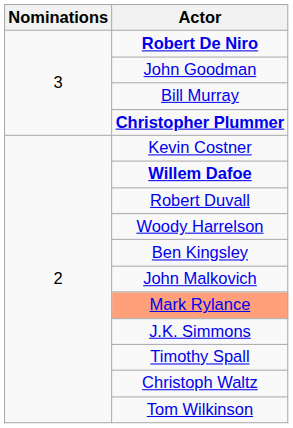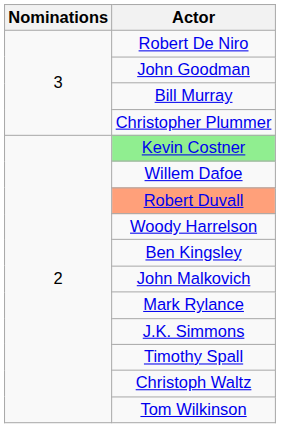(200, 43) bold -> (194, 43) normal
(200, 122) bold -> (194, 122) normal
(200, 148) no background -> (194, 148) lightgreen background
(200, 174) bold -> (194, 174) normal
(200, 200) no background -> (194, 200) lightsalmon background
(200, 305) lightsalmon background -> (194, 305) no background
